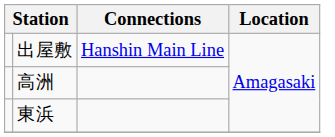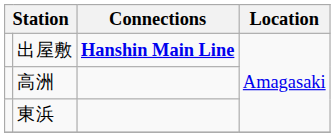(153, 49) normal -> (158, 49) bold
